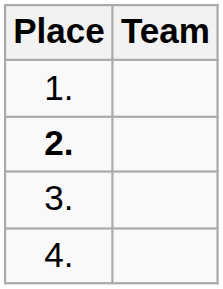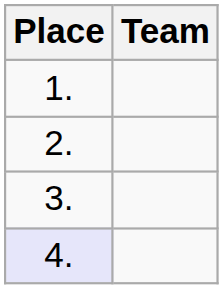(59, 143) bold -> (59, 143) normal
(59, 254) no background -> (59, 254) lavender background
